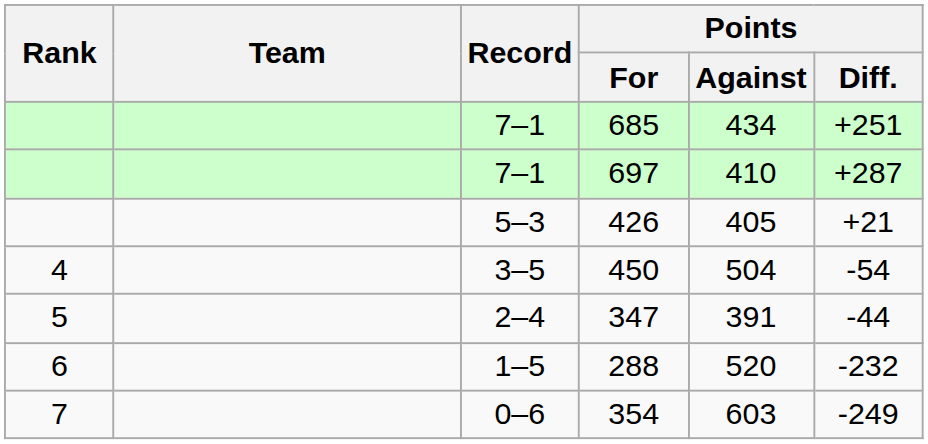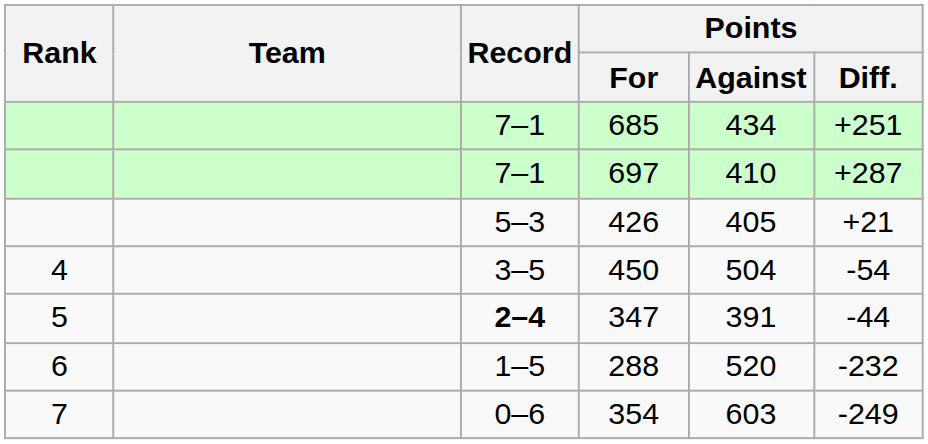(520, 317) normal -> (520, 317) bold
